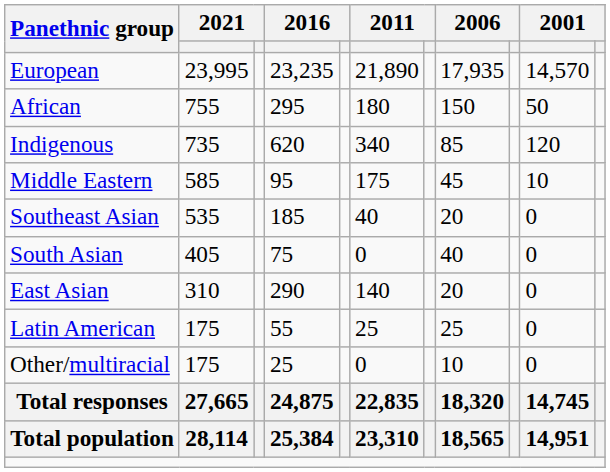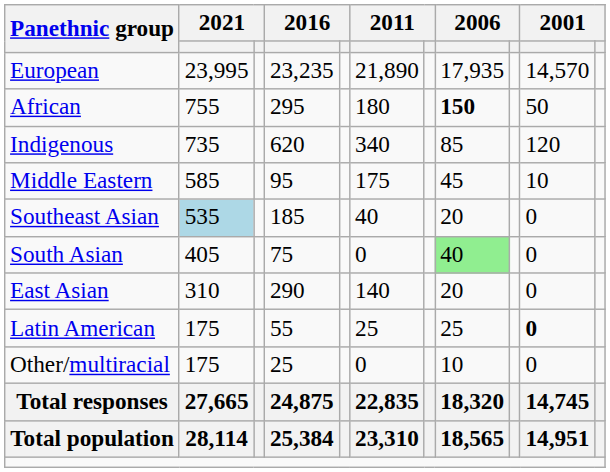(458, 107) normal -> (458, 107) bold
(202, 217) no background -> (202, 217) lightblue background
(452, 254) no background -> (452, 254) lightgreen background
(531, 327) normal -> (531, 327) bold
